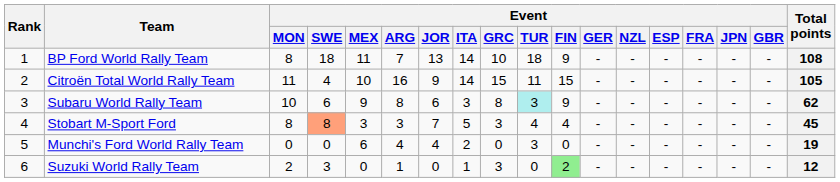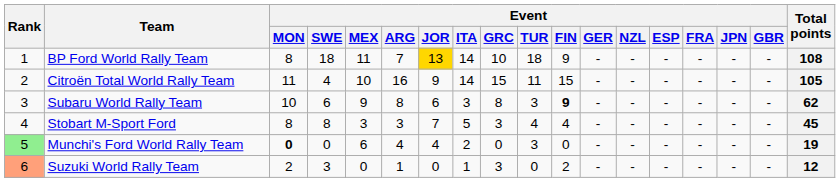(436, 59) no background -> (436, 59) gold background
(534, 102) paleturquoise background -> (534, 102) no background
(566, 102) normal -> (566, 102) bold
(327, 124) lightsalmon background -> (327, 124) no background
(24, 145) no background -> (24, 145) lightgreen background
(289, 145) normal -> (289, 145) bold
(24, 167) no background -> (24, 167) lightsalmon background
(566, 167) lightgreen background -> (566, 167) no background
